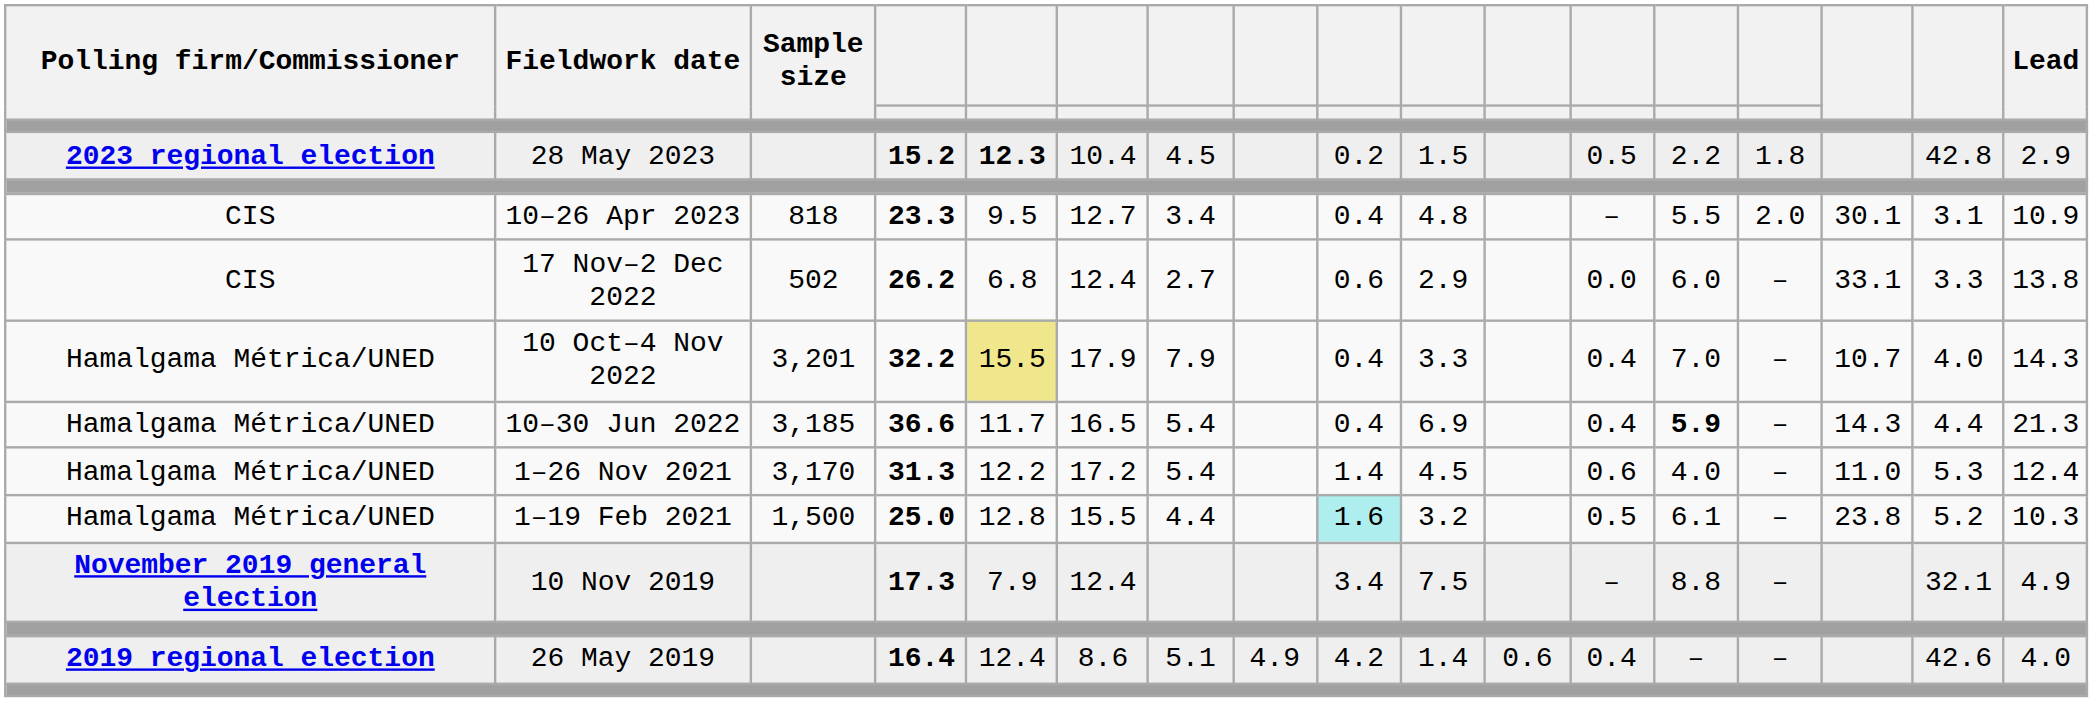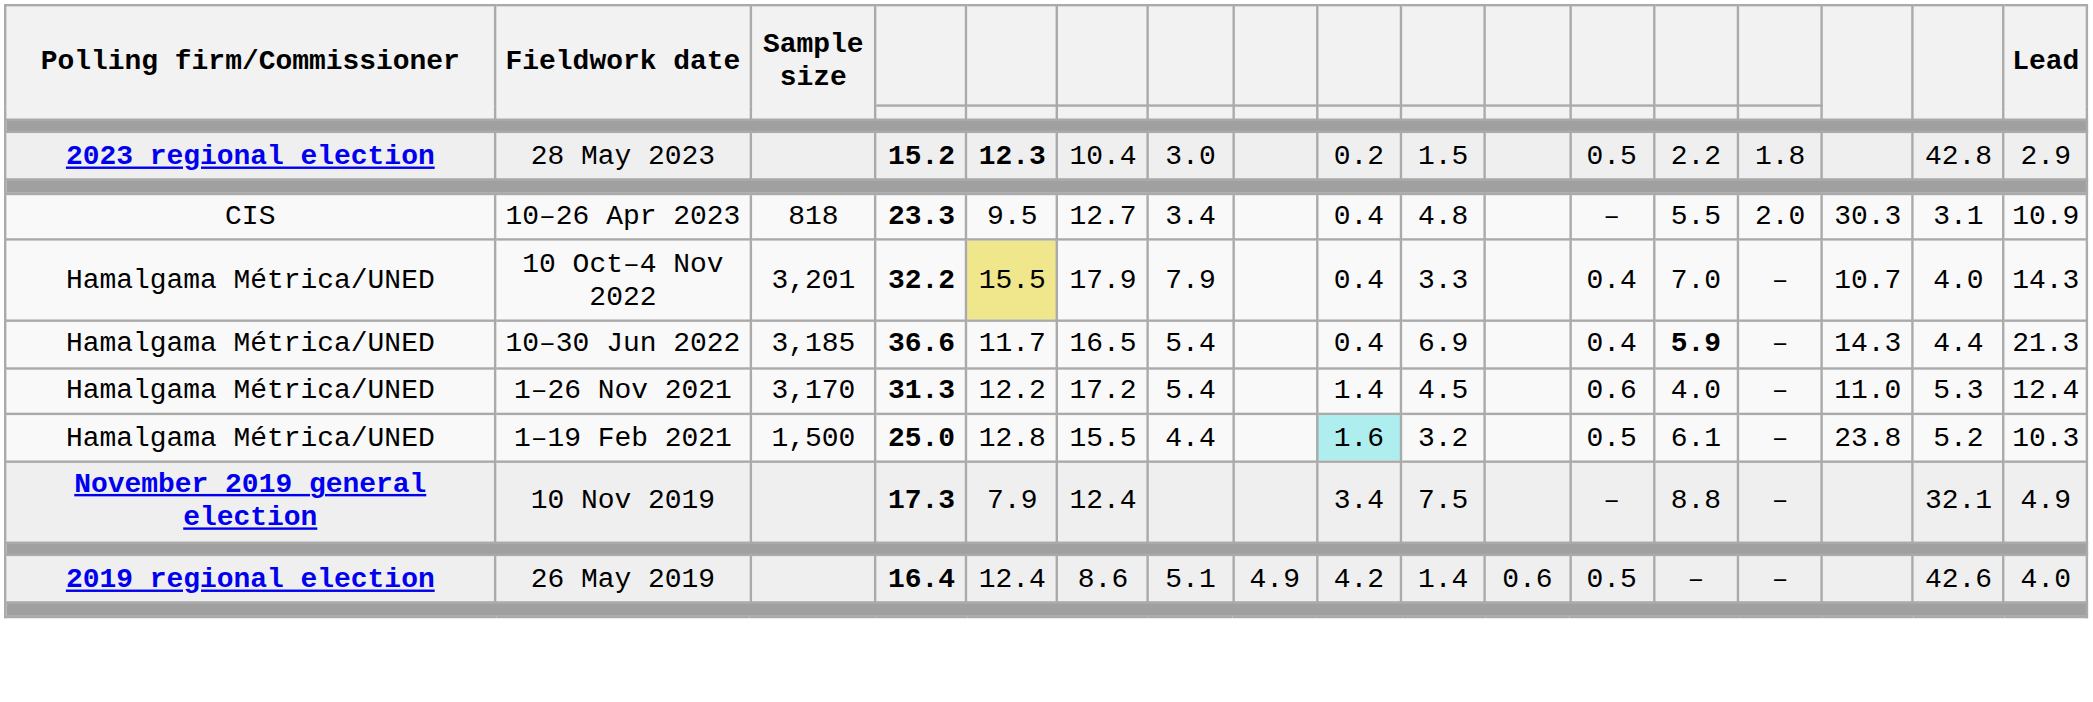(1191, 156) 4.5 -> (1191, 156) 3.0
(1868, 216) 30.1 -> (1868, 216) 30.3
- row: (623, 280)
(1612, 659) 0.4 -> (1612, 579) 0.5
